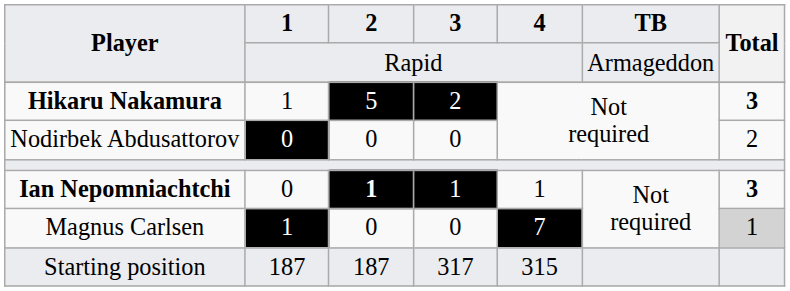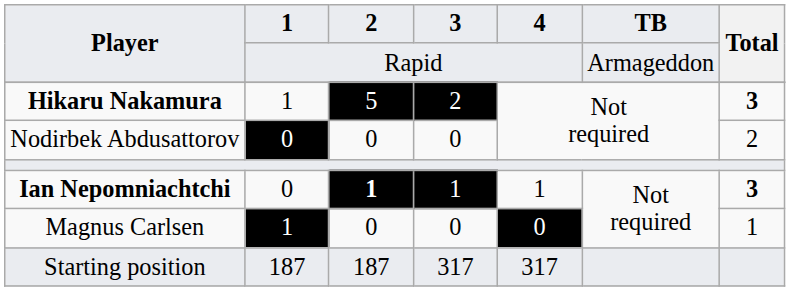(540, 227) 7 -> (540, 227) 0
(752, 227) lightgrey background -> (752, 227) no background
(540, 266) 315 -> (540, 266) 317
